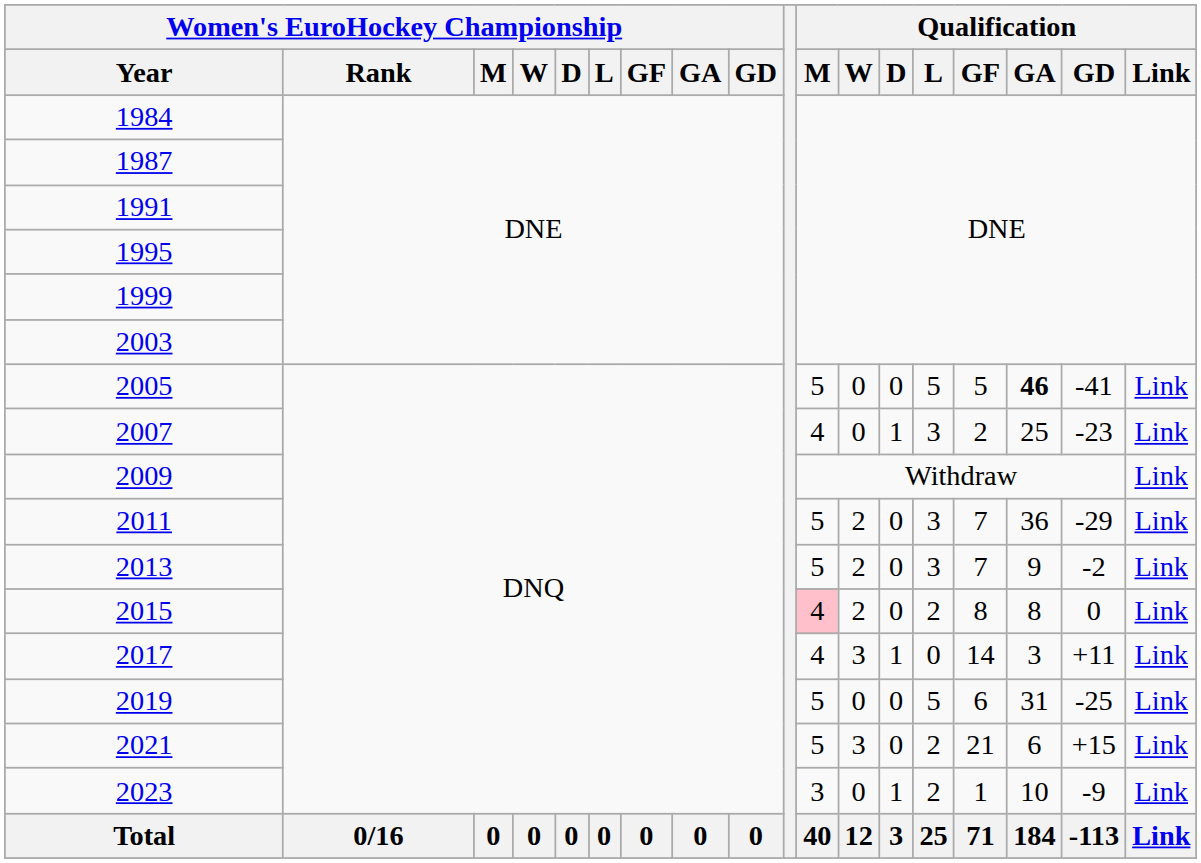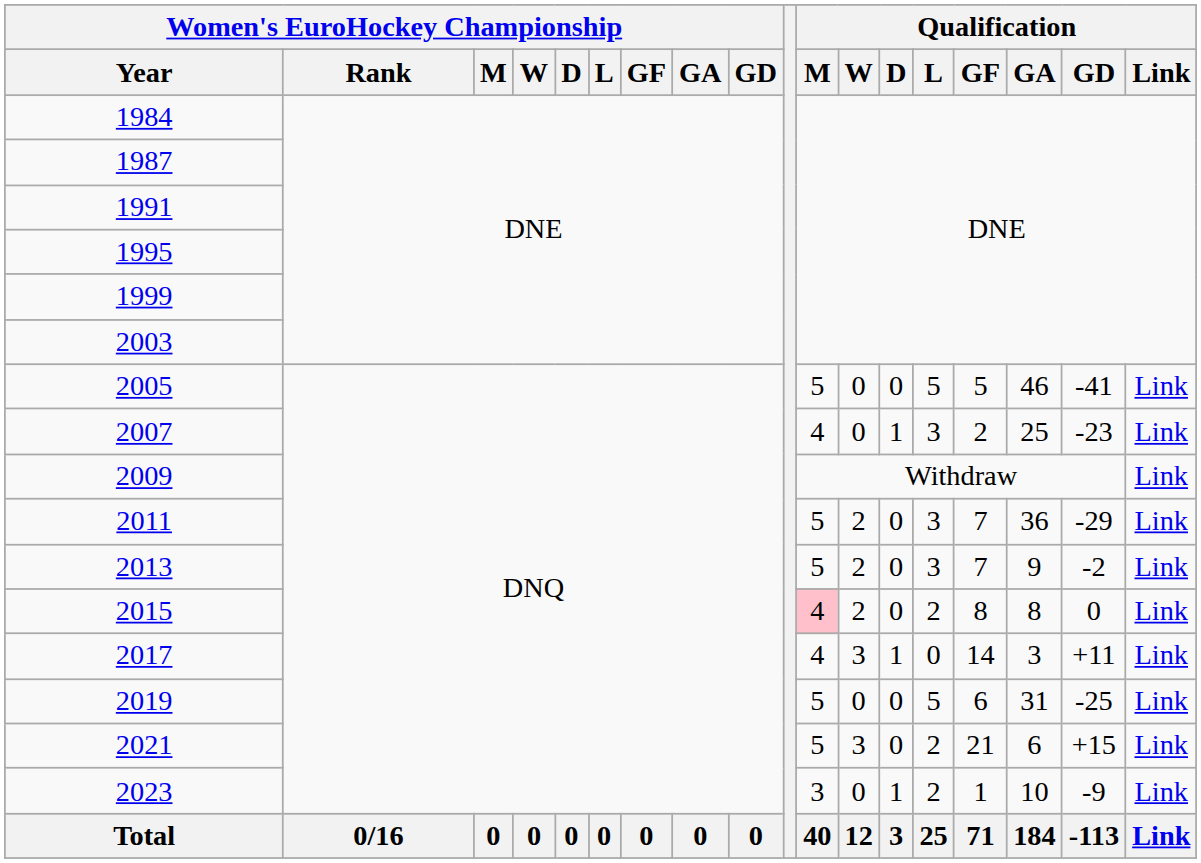(1034, 386) bold -> (1034, 386) normal
